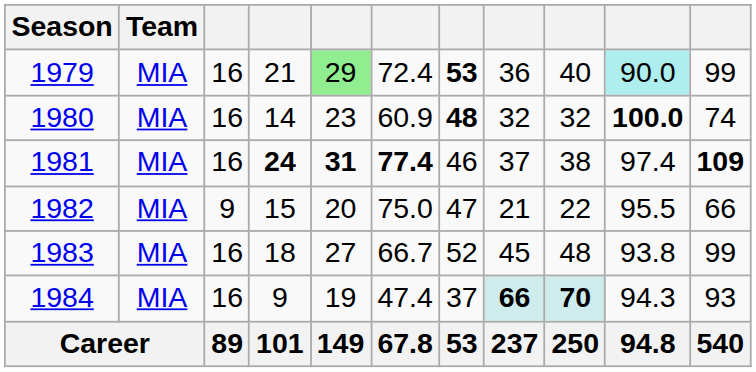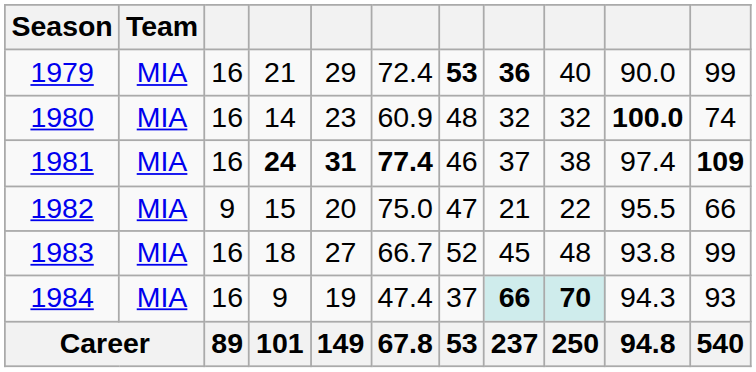(341, 72) lightgreen background -> (341, 72) no background
(515, 72) normal -> (515, 72) bold
(648, 72) paleturquoise background -> (648, 72) no background
(462, 117) bold -> (462, 117) normal
